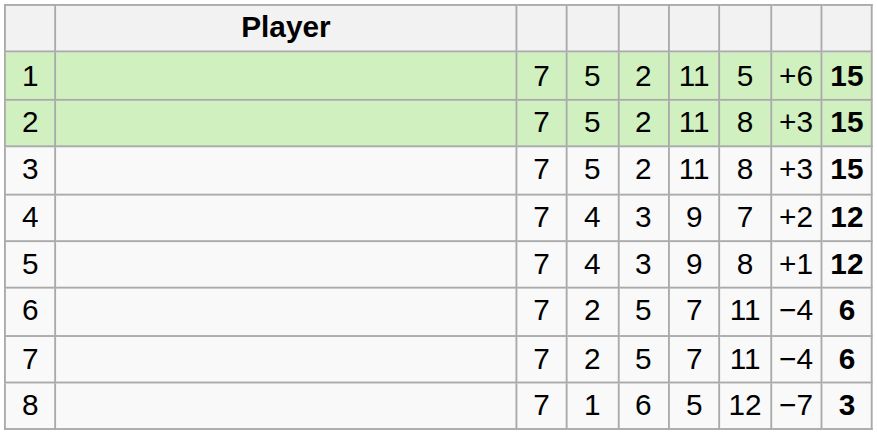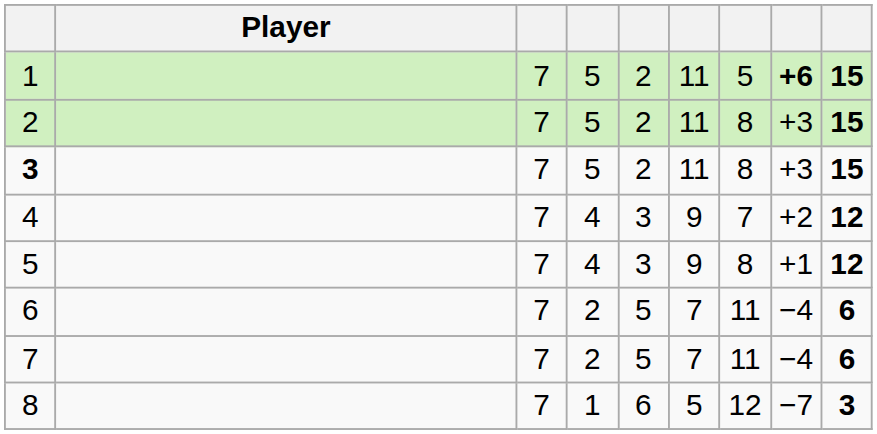(796, 75) normal -> (796, 75) bold
(30, 169) normal -> (30, 169) bold
